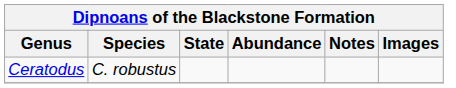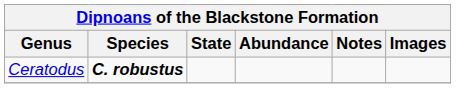(134, 69) normal -> (138, 69) bold
